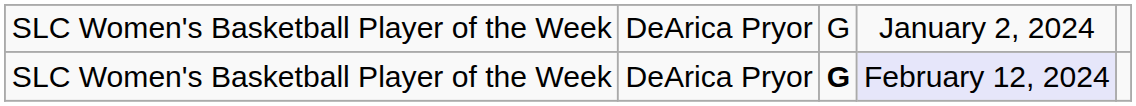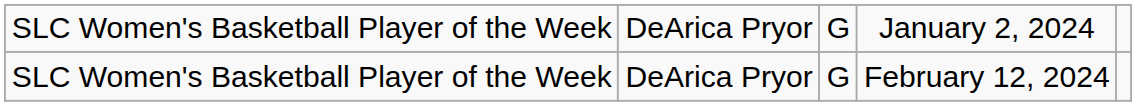(838, 76) bold -> (838, 76) normal
(987, 76) lavender background -> (987, 76) no background
